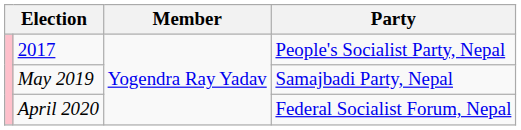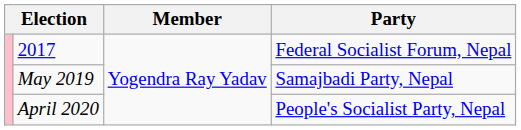(390, 49) People's Socialist Party, Nepal -> (393, 49) Federal Socialist Forum, Nepal
(393, 109) Federal Socialist Forum, Nepal -> (390, 109) People's Socialist Party, Nepal
